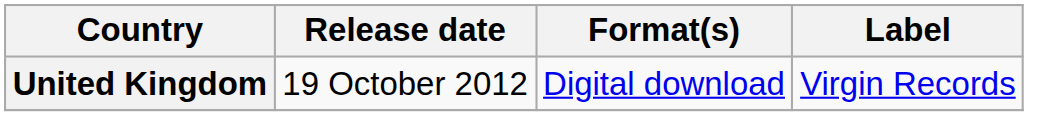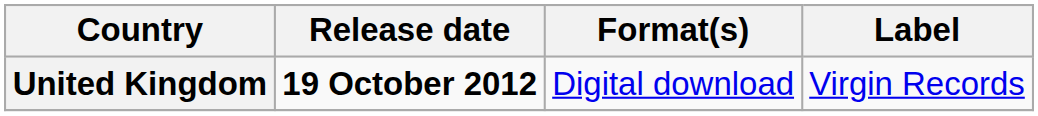(405, 82) normal -> (410, 82) bold
